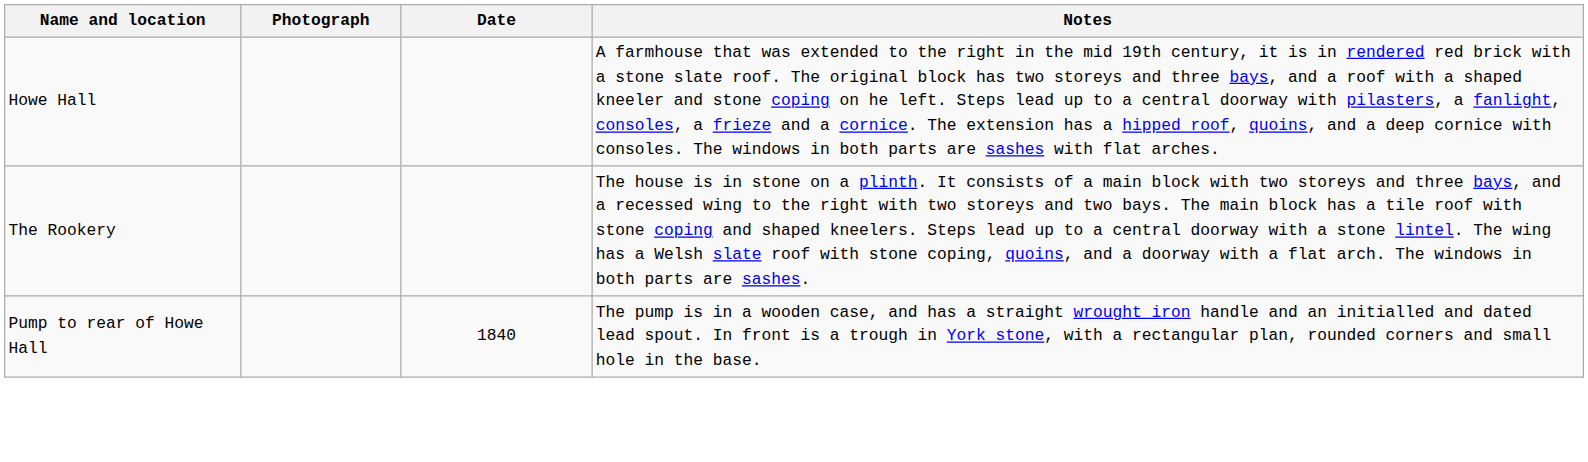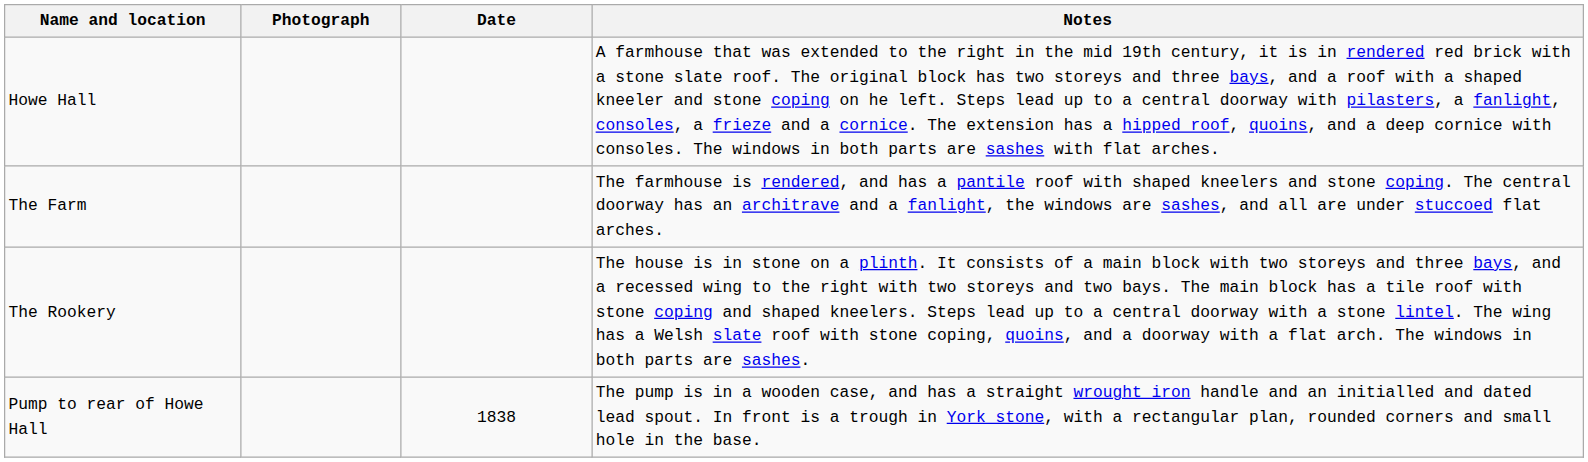+ row: (48, 206)
(496, 336) 1840 -> (496, 417) 1838
